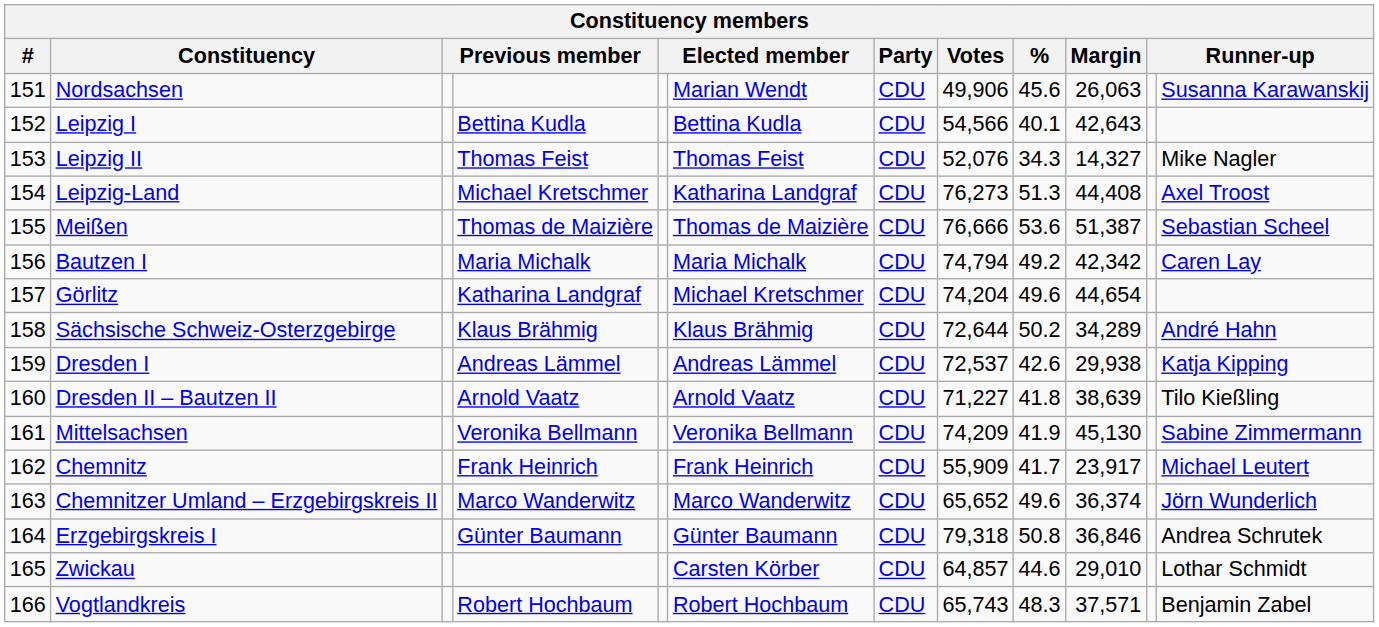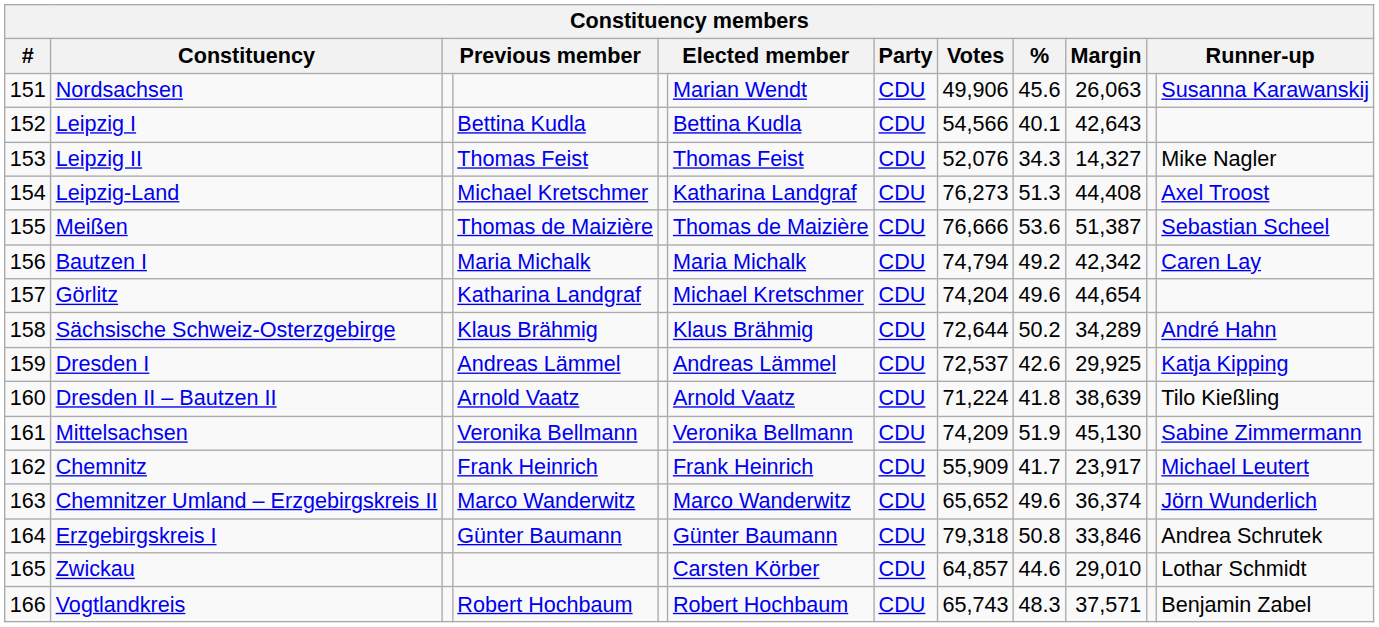(1108, 364) 29,938 -> (1108, 364) 29,925
(976, 398) 71,227 -> (976, 398) 71,224
(1040, 432) 41.9 -> (1040, 432) 51.9
(1108, 535) 36,846 -> (1108, 535) 33,846
